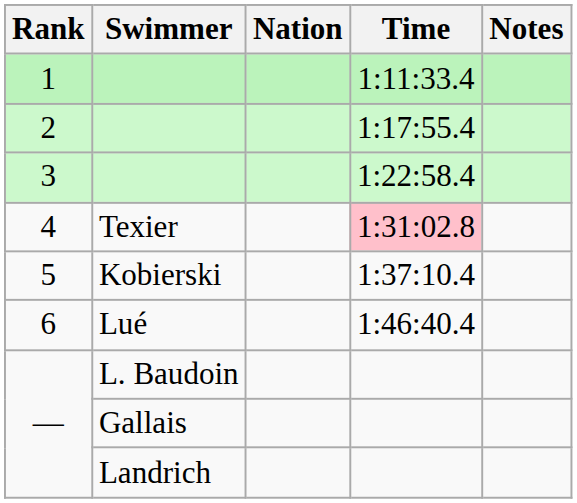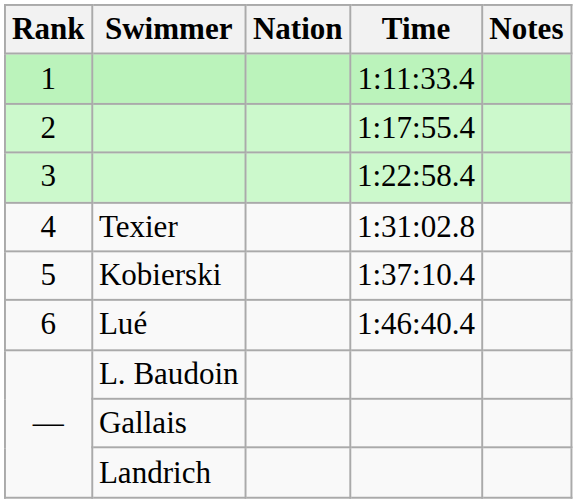(416, 226) pink background -> (416, 226) no background
